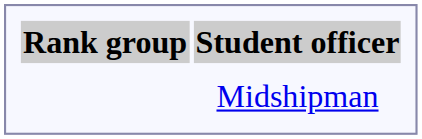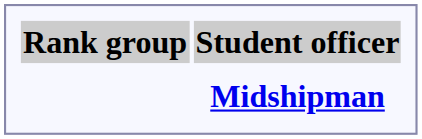(298, 96) normal -> (298, 96) bold
